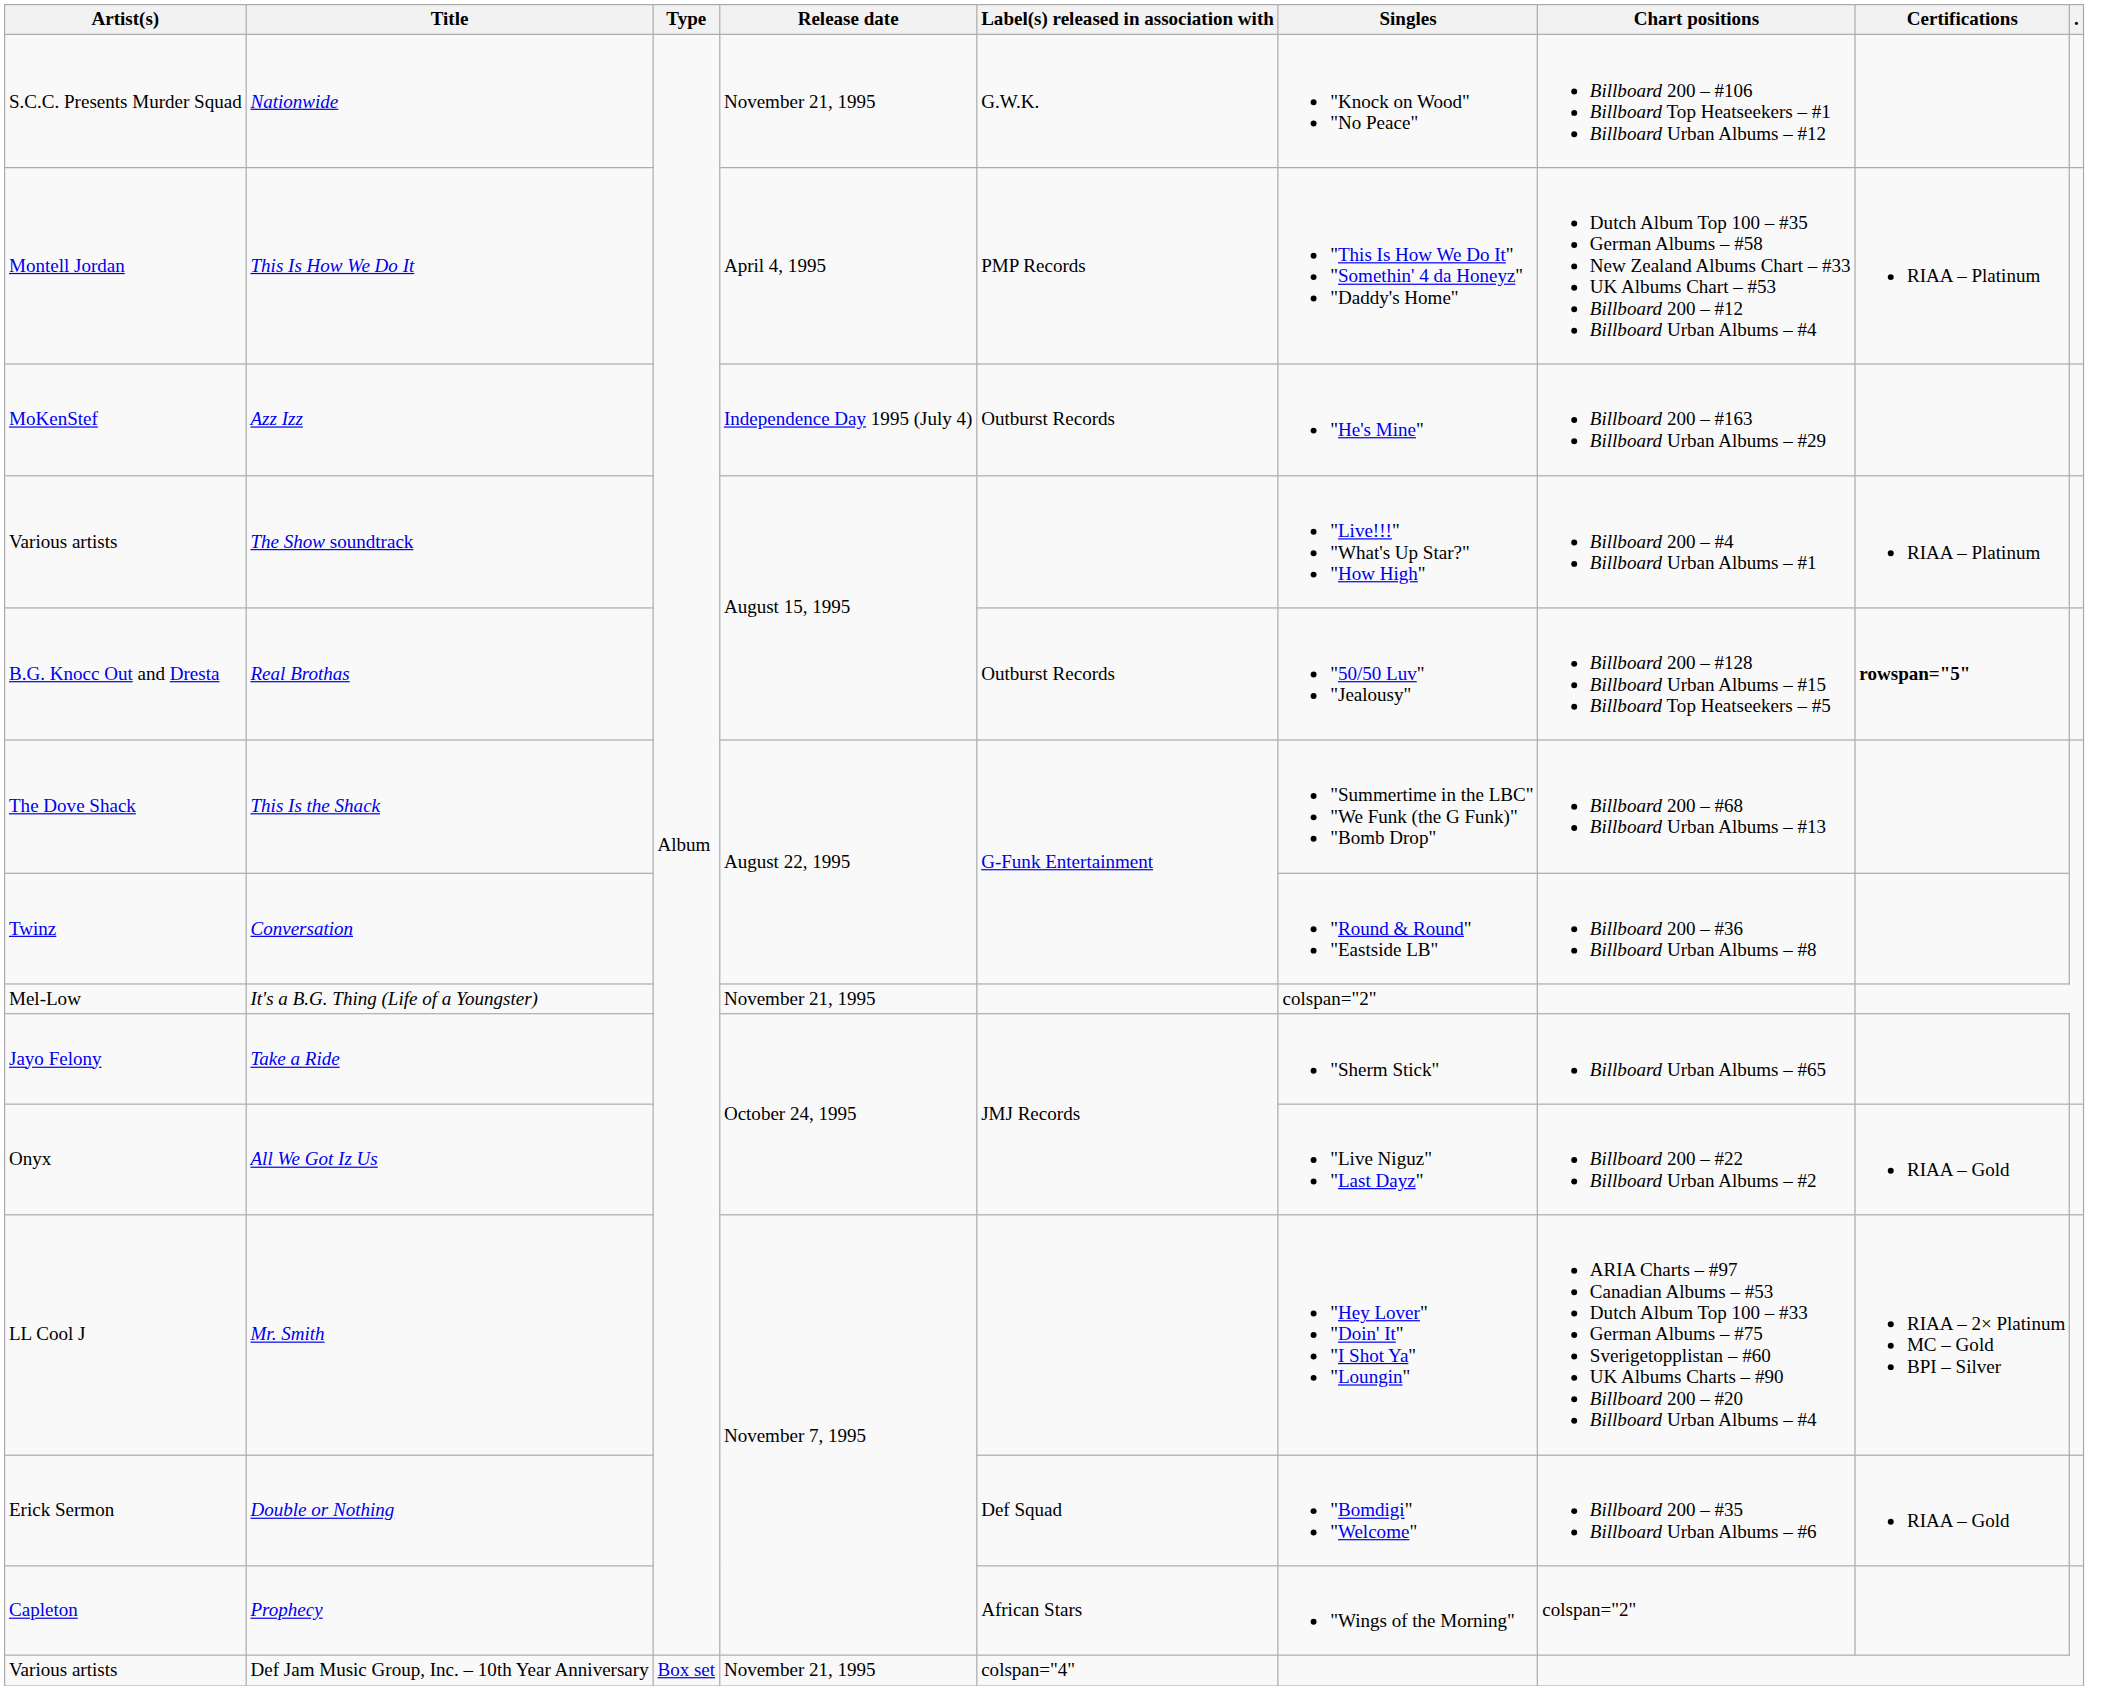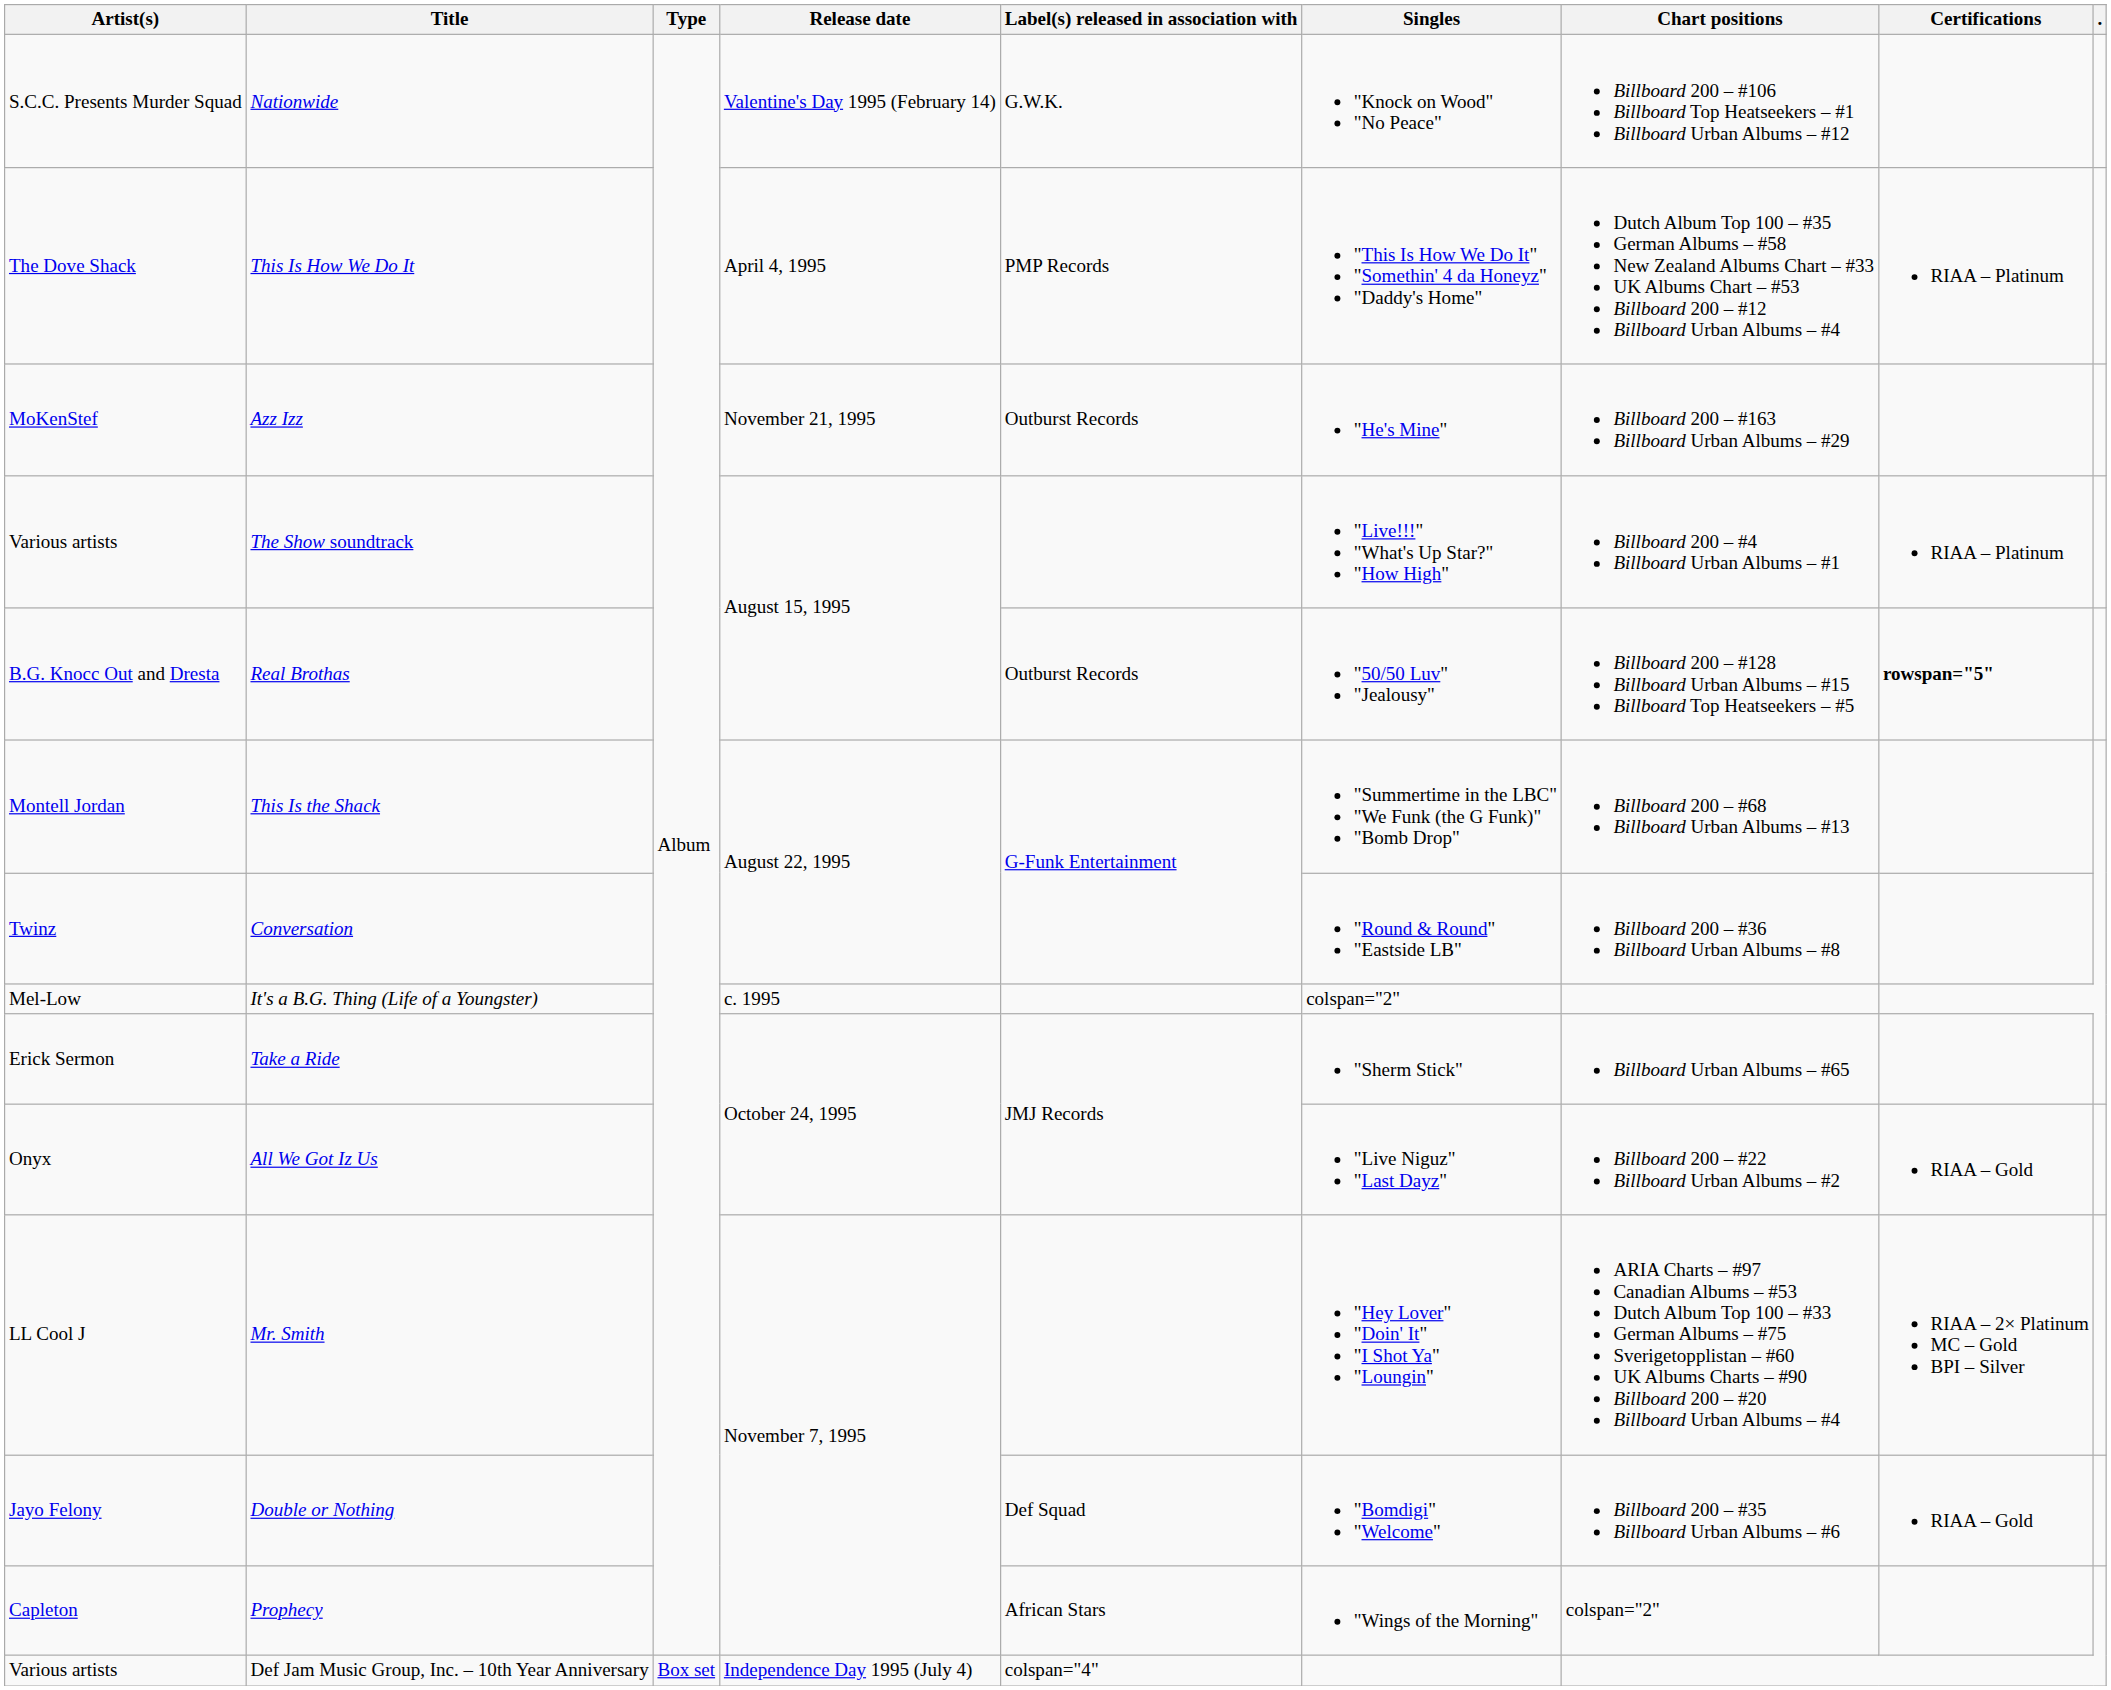(800, 100) November 21, 1995 -> (860, 100) Valentine's Day 1995 (February 14)
(67, 265) Montell Jordan -> (72, 265) The Dove Shack
(848, 419) Independence Day 1995 (July 4) -> (800, 419) November 21, 1995
(72, 806) The Dove Shack -> (67, 806) Montell Jordan
(800, 998) November 21, 1995 -> (752, 998) c. 1995
(55, 1058) Jayo Felony -> (62, 1058) Erick Sermon
(62, 1510) Erick Sermon -> (55, 1510) Jayo Felony
(800, 1670) November 21, 1995 -> (848, 1670) Independence Day 1995 (July 4)
